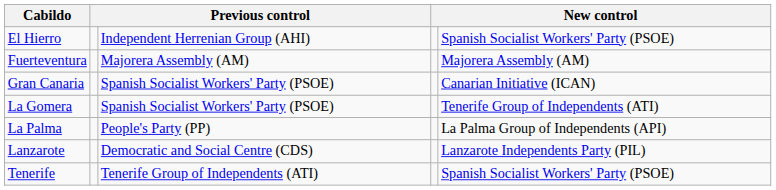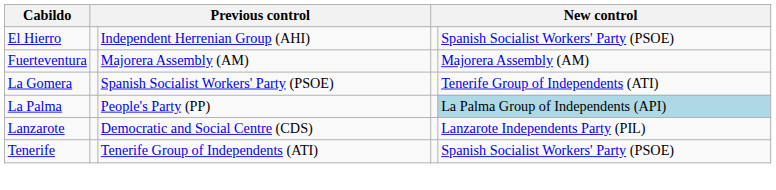- row: (46, 83)
(554, 128) no background -> (554, 106) lightblue background
